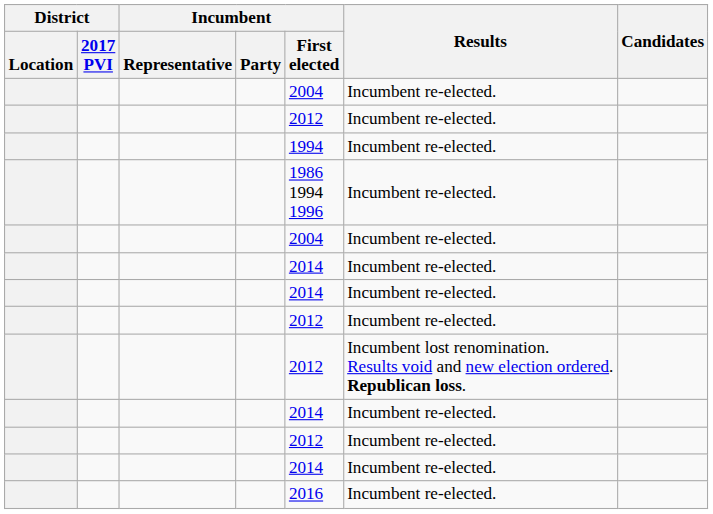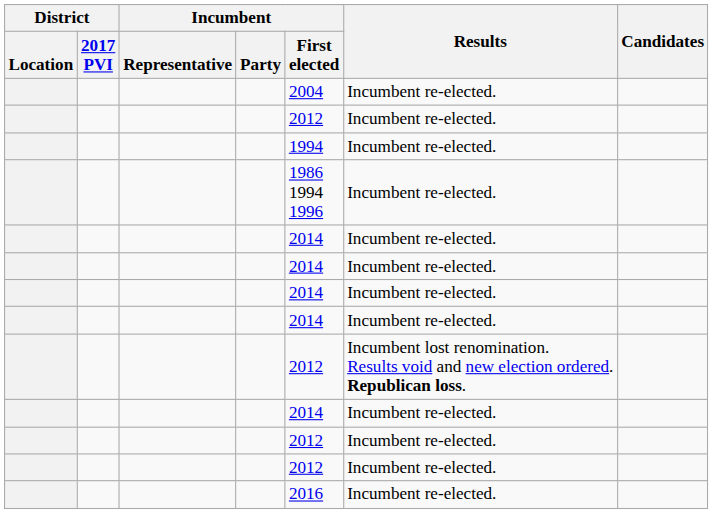(306, 238) 2004 -> (306, 238) 2014
(306, 320) 2012 -> (306, 320) 2014
(306, 467) 2014 -> (306, 467) 2012
